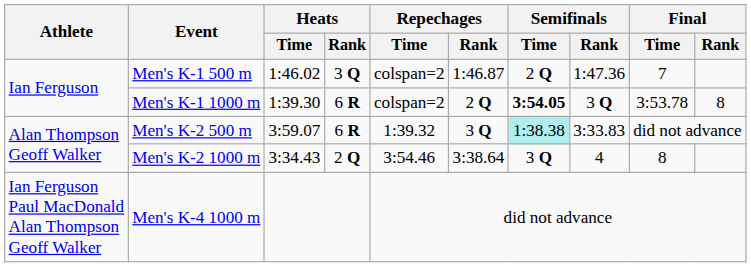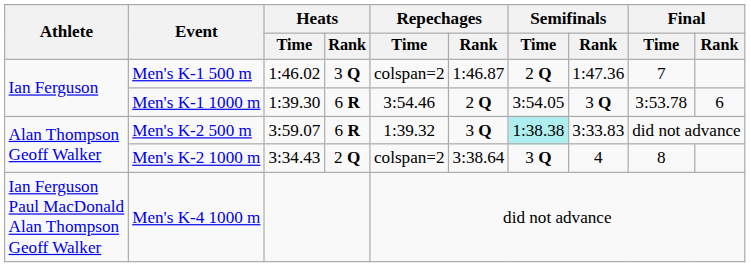(409, 102) colspan=2 -> (409, 102) 3:54.46
(539, 102) bold -> (538, 102) normal
(720, 102) 8 -> (719, 102) 6
(409, 158) 3:54.46 -> (409, 158) colspan=2
